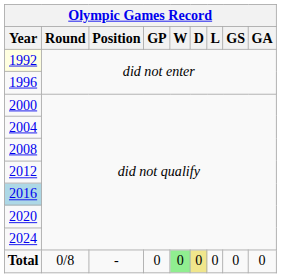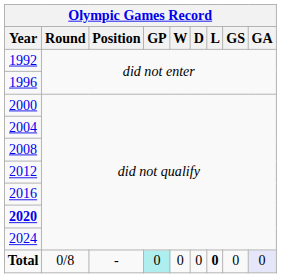(23, 60) lightyellow background -> (23, 60) no background
(23, 194) lightblue background -> (23, 194) no background
(23, 216) normal -> (23, 216) bold
(157, 261) no background -> (157, 261) paleturquoise background
(180, 261) lightgreen background -> (180, 261) no background
(199, 261) khaki background -> (199, 261) no background
(215, 261) normal -> (215, 261) bold
(262, 261) no background -> (262, 261) lavender background
